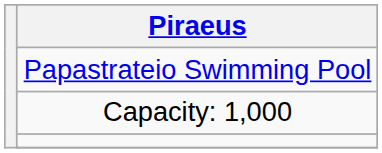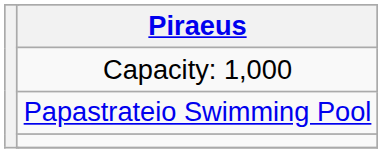(198, 69) Papastrateio Swimming Pool -> (198, 69) Capacity: 1,000
(198, 112) Capacity: 1,000 -> (198, 112) Papastrateio Swimming Pool
